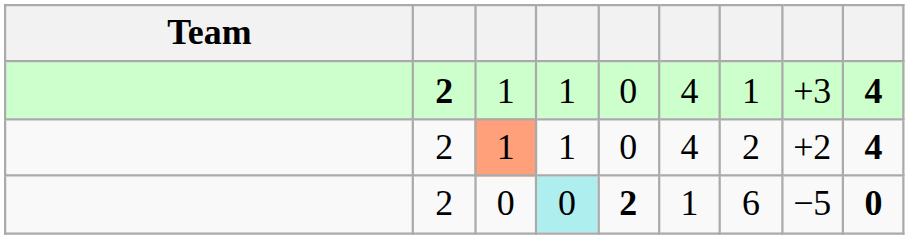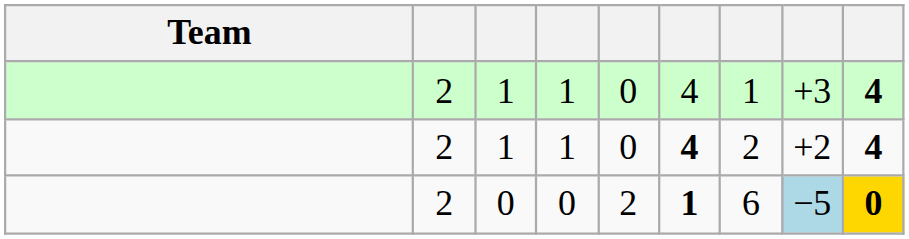(444, 89) bold -> (444, 89) normal
(506, 146) lightsalmon background -> (506, 146) no background
(690, 146) normal -> (690, 146) bold
(567, 203) paleturquoise background -> (567, 203) no background
(628, 203) bold -> (628, 203) normal
(690, 203) normal -> (690, 203) bold
(812, 203) no background -> (812, 203) lightblue background
(874, 203) no background -> (874, 203) gold background
